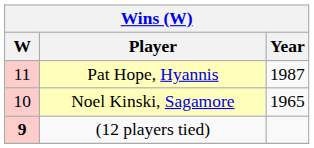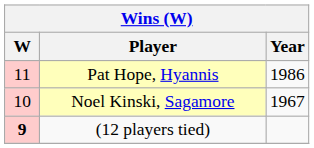(287, 74) 1987 -> (287, 74) 1986
(287, 101) 1965 -> (287, 101) 1967
